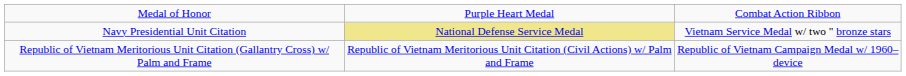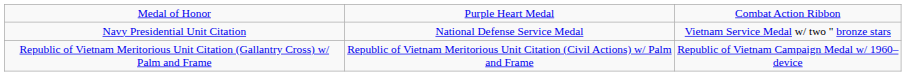(509, 31) khaki background -> (509, 31) no background
